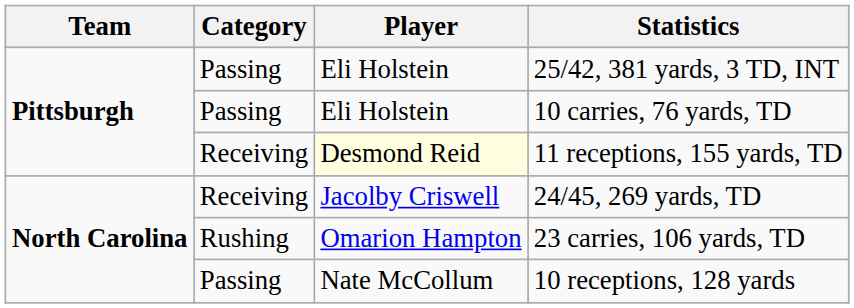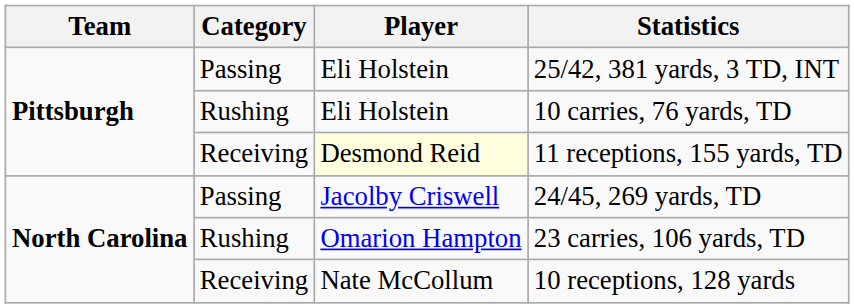(241, 111) Passing -> (244, 111) Rushing
(254, 195) Receiving -> (241, 195) Passing
(241, 280) Passing -> (254, 280) Receiving
